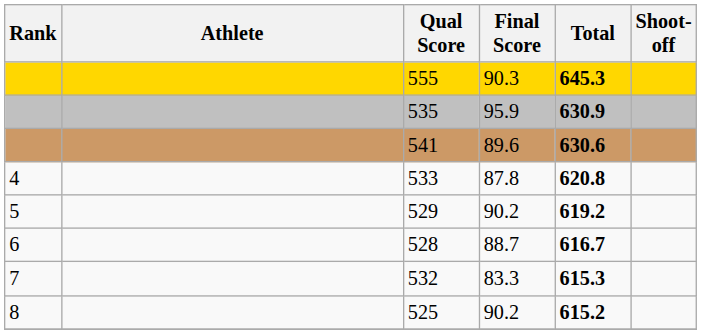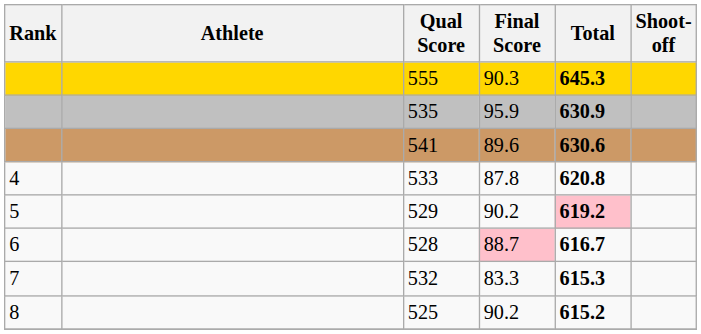(582, 211) no background -> (582, 211) pink background
(501, 245) no background -> (501, 245) pink background
